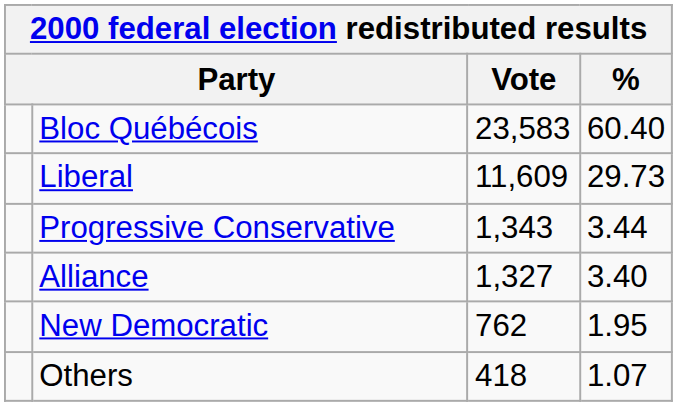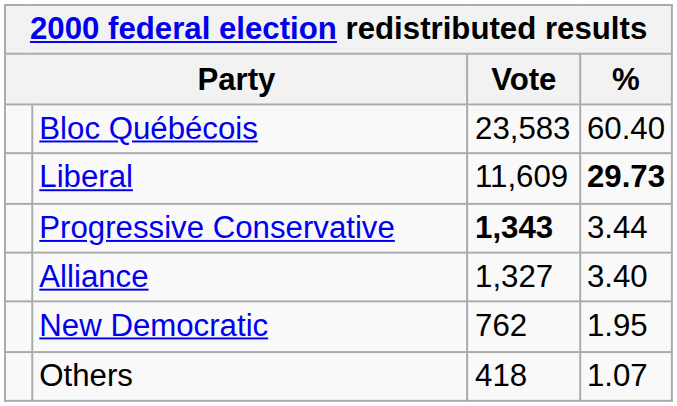(626, 177) normal -> (626, 177) bold
(514, 227) normal -> (514, 227) bold
